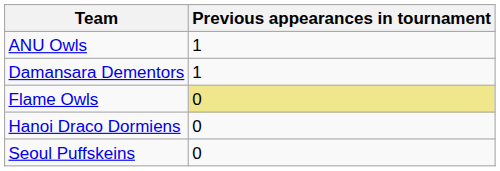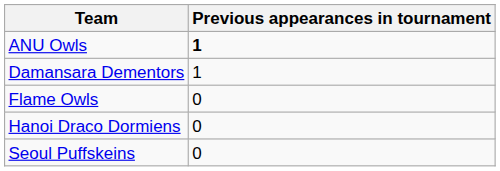(197, 45) normal -> (197, 45) bold
(197, 99) khaki background -> (197, 99) no background
